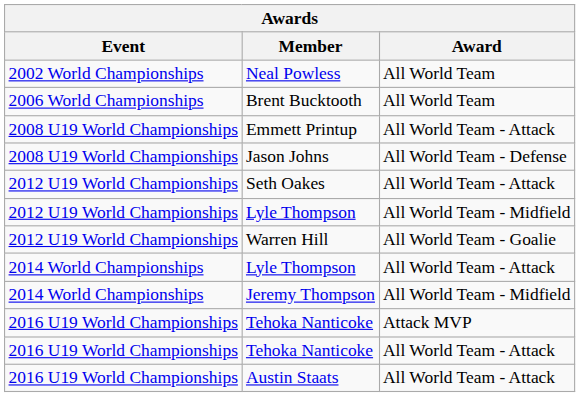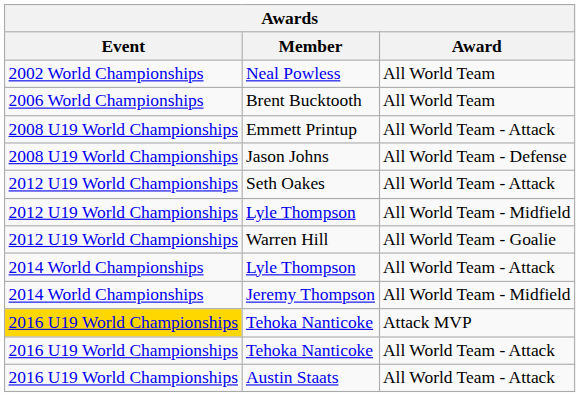(123, 322) no background -> (123, 322) gold background
